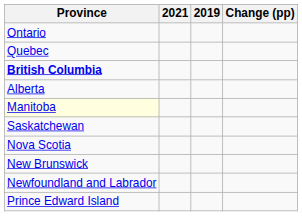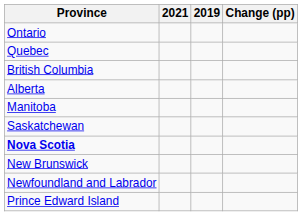(54, 70) bold -> (50, 70) normal
(31, 107) lightyellow background -> (31, 107) no background
(39, 145) normal -> (41, 145) bold
